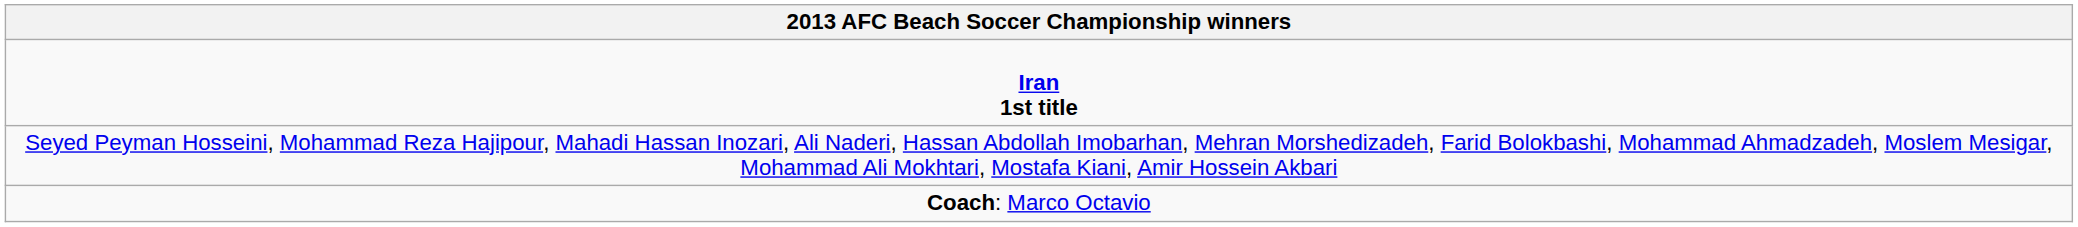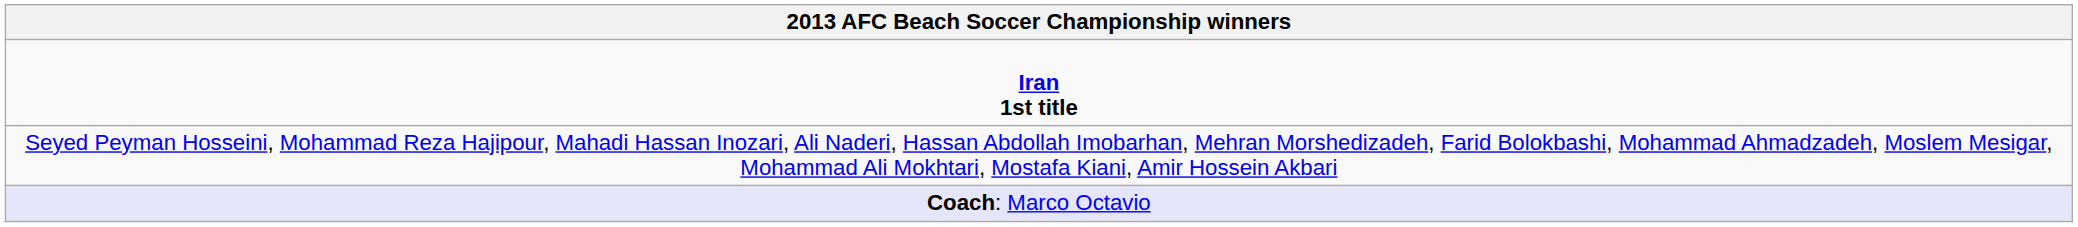(1039, 203) no background -> (1039, 203) lavender background
